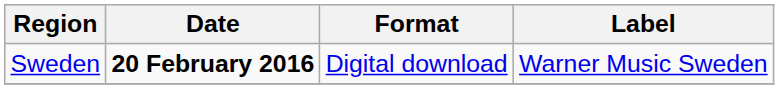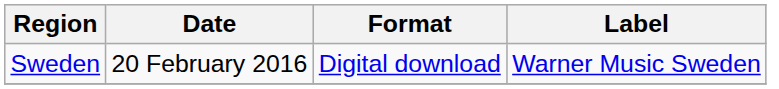(213, 63) bold -> (209, 63) normal
